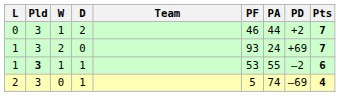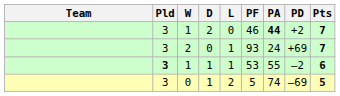columns swapped: (167, 13) <-> (15, 13)
(274, 30) normal -> (274, 30) bold
(322, 83) 4 -> (322, 83) 5
